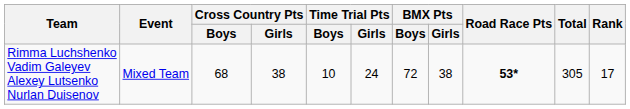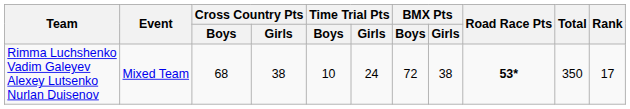(572, 74) 305 -> (572, 74) 350
